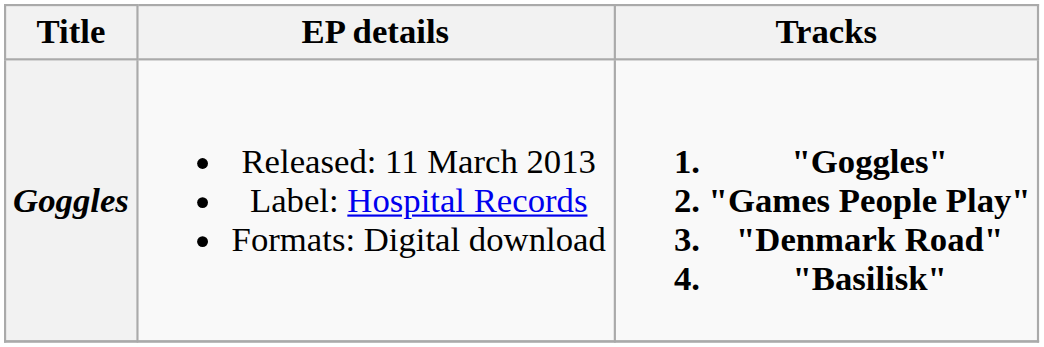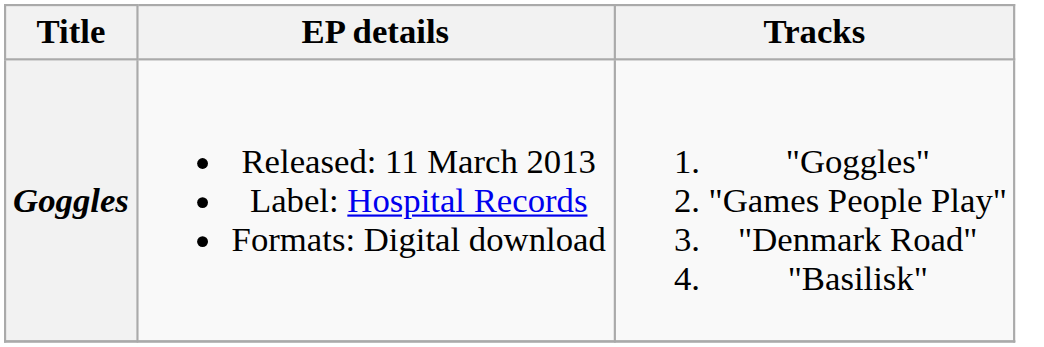(826, 220) bold -> (814, 220) normal
